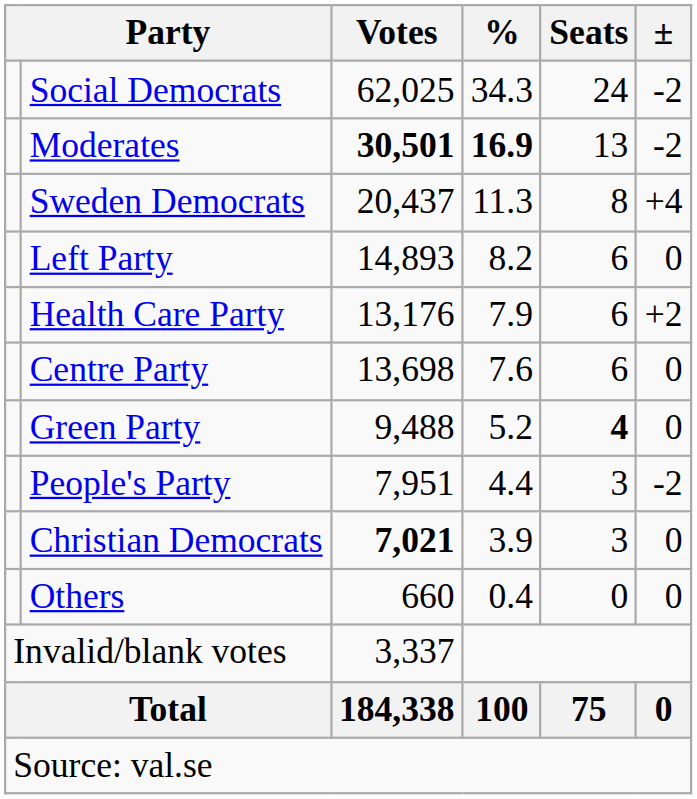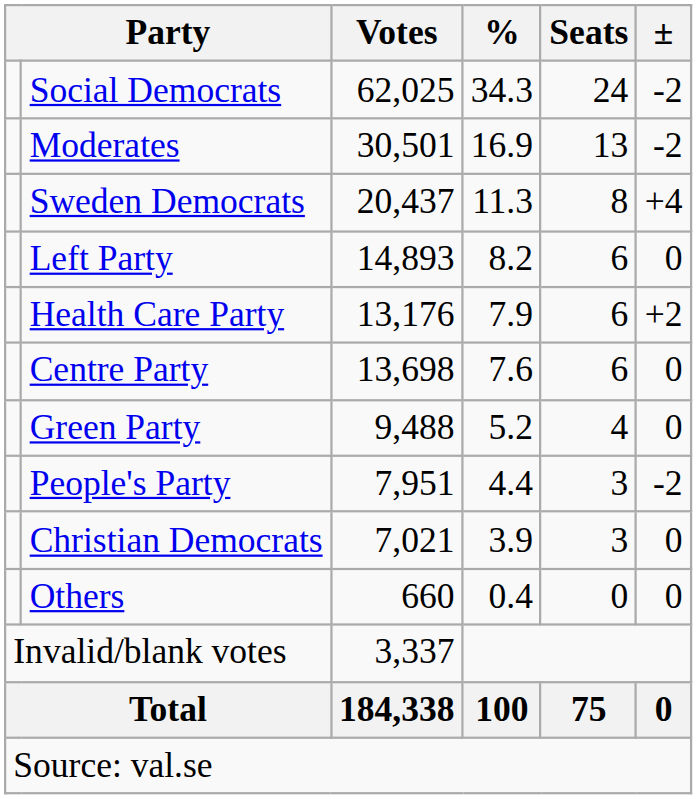(406, 145) bold -> (406, 145) normal
(502, 145) bold -> (502, 145) normal
(619, 426) bold -> (619, 426) normal
(414, 539) bold -> (414, 539) normal
